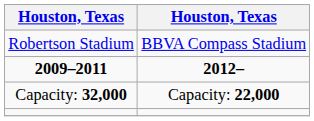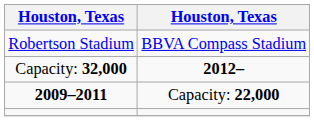(71, 69) 2009–2011 -> (71, 69) Capacity: 32,000
(71, 95) Capacity: 32,000 -> (71, 95) 2009–2011
